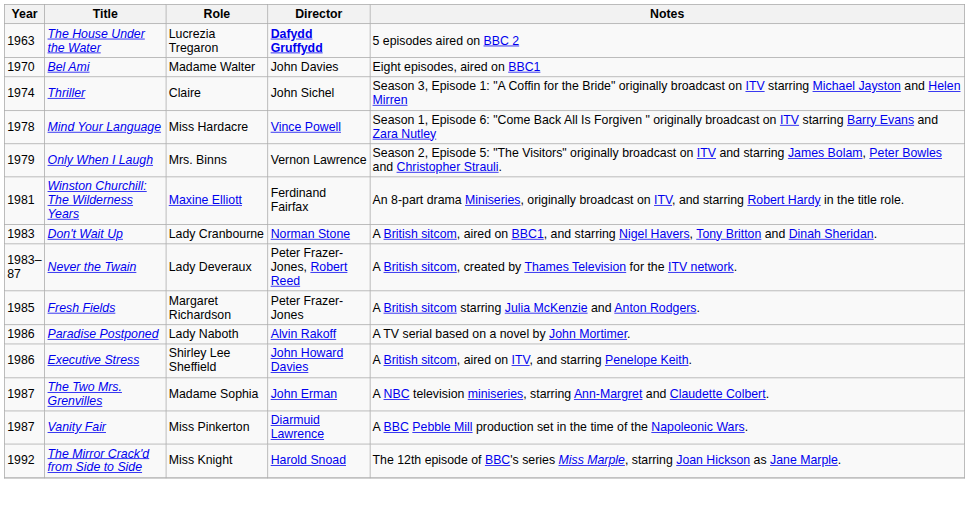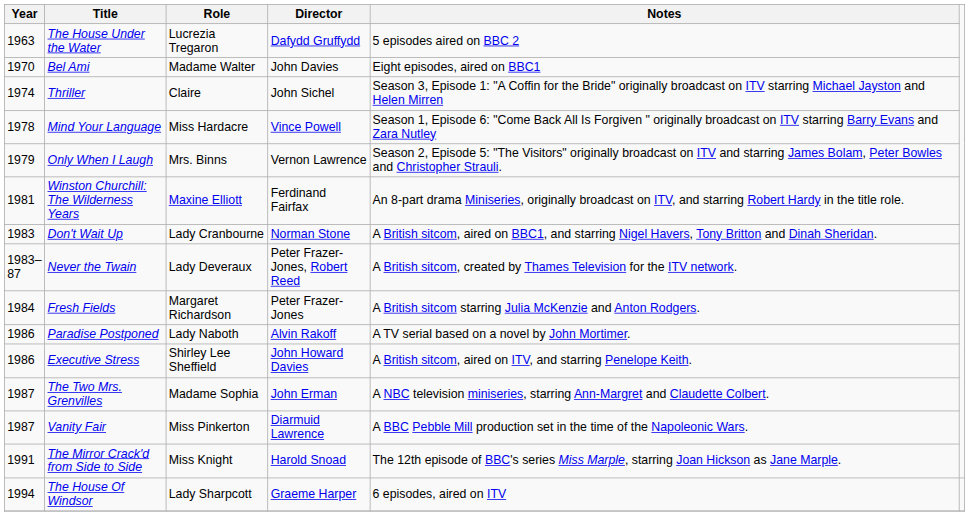(297, 40) bold -> (315, 40) normal
(21, 307) 1985 -> (21, 307) 1984
(21, 461) 1992 -> (21, 461) 1991
+ row: (86, 494)
